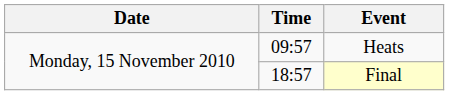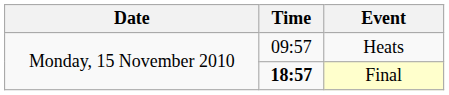(291, 75) normal -> (291, 75) bold
